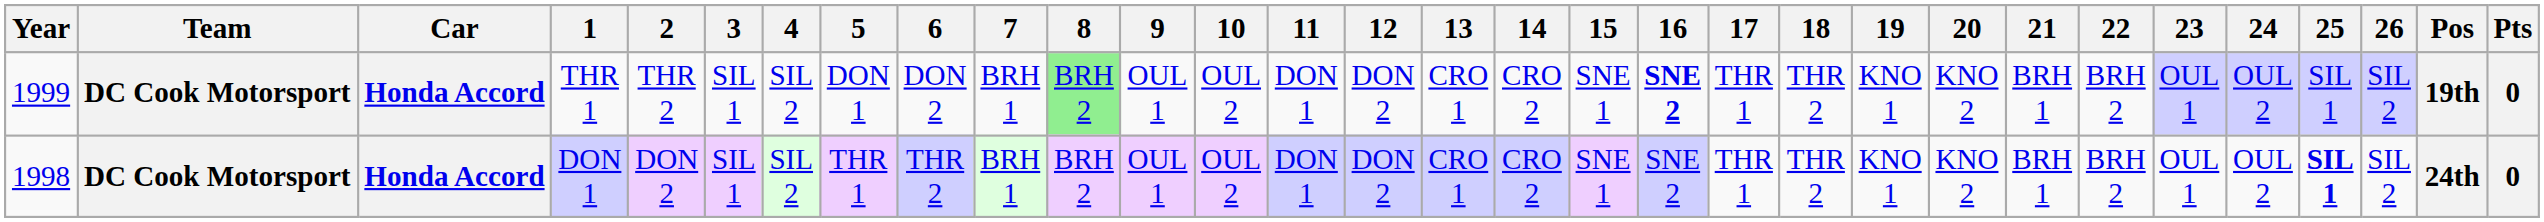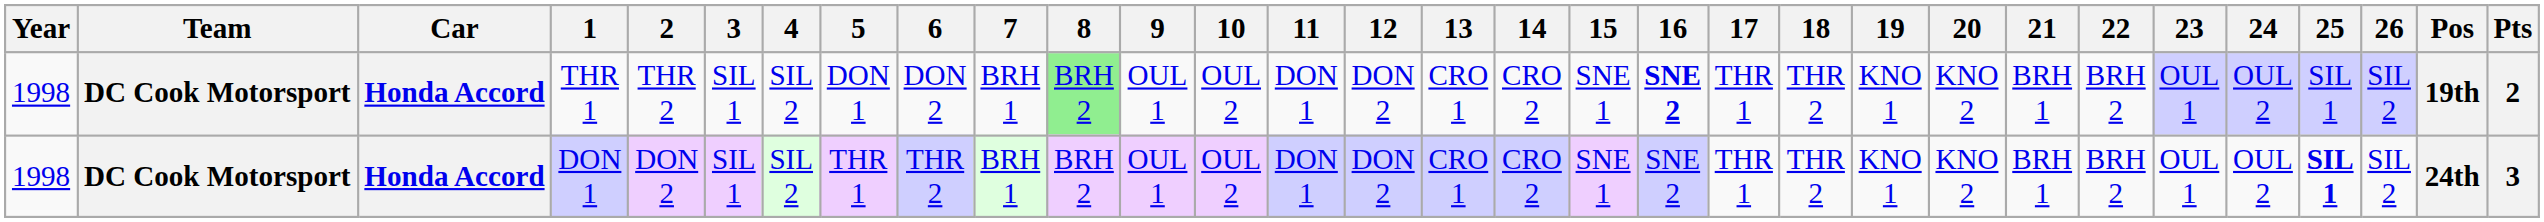(41, 93) 1999 -> (41, 93) 1998
(2513, 93) 0 -> (2513, 93) 2
(2513, 175) 0 -> (2513, 175) 3
